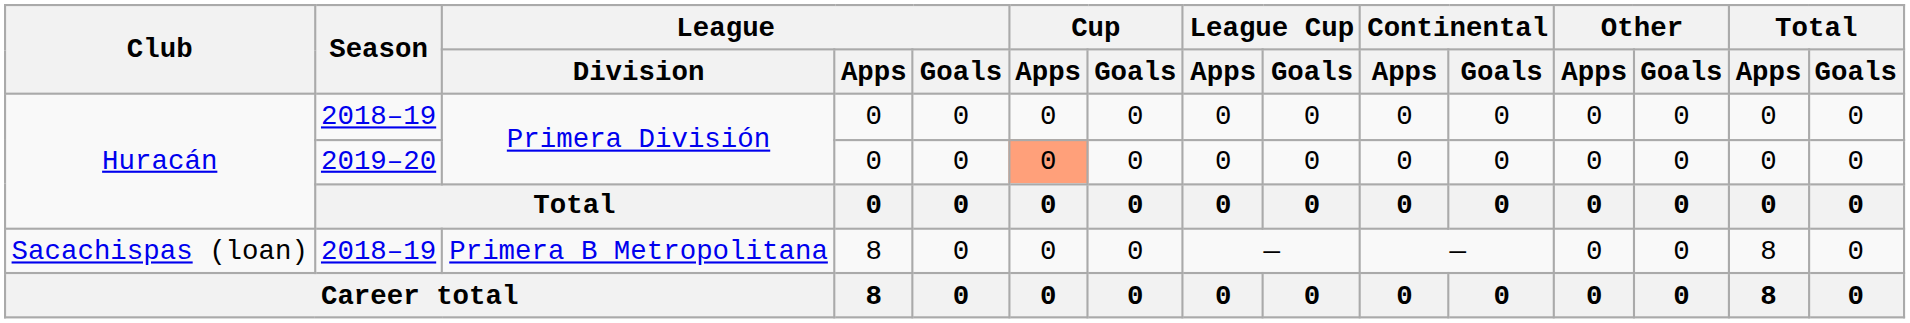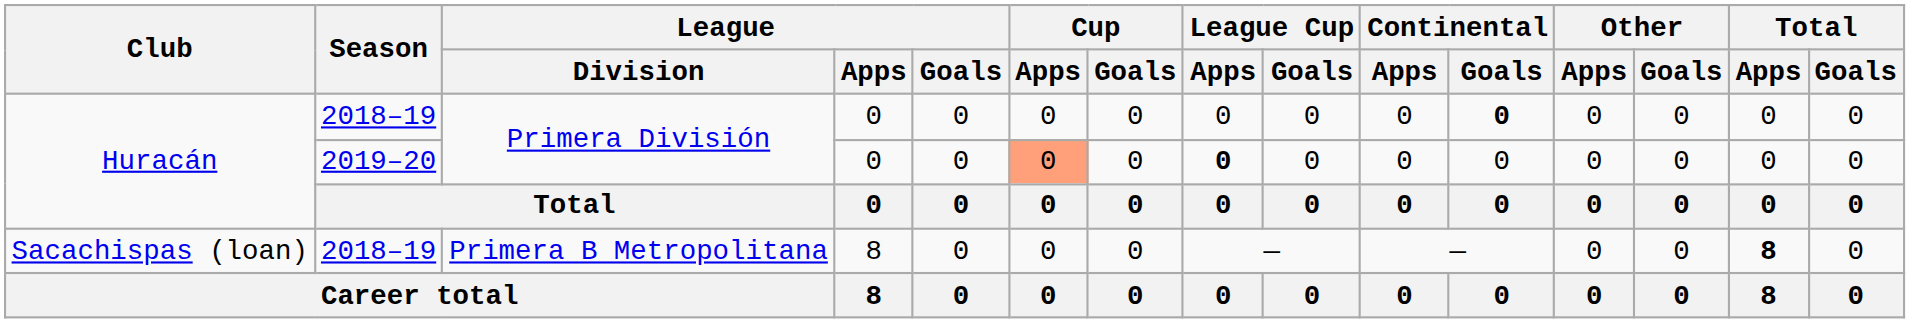(1502, 117) normal -> (1502, 117) bold
(1223, 162) normal -> (1223, 162) bold
(1769, 251) normal -> (1769, 251) bold
